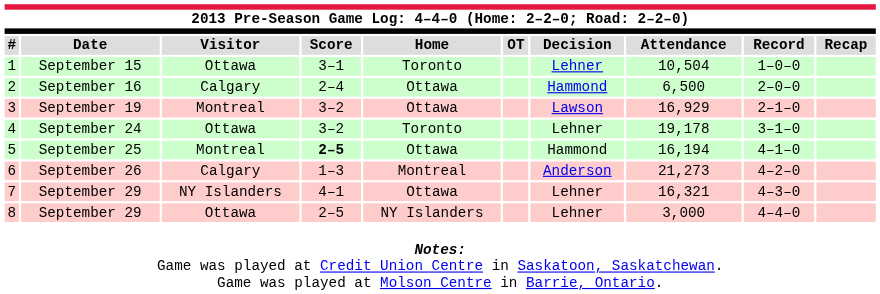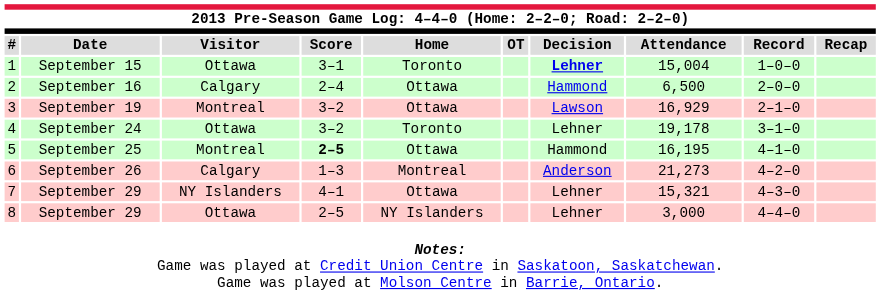(577, 66) normal -> (577, 66) bold
(684, 66) 10,504 -> (684, 66) 15,004
(684, 149) 16,194 -> (684, 149) 16,195
(684, 191) 16,321 -> (684, 191) 15,321
